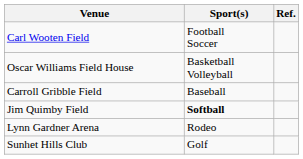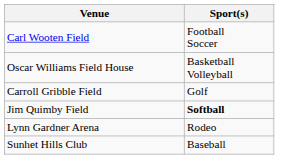- column: (286, 13)
(206, 91) Baseball -> (197, 91) Golf
(197, 145) Golf -> (206, 145) Baseball
